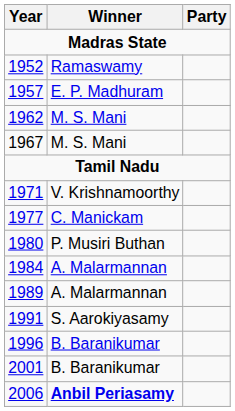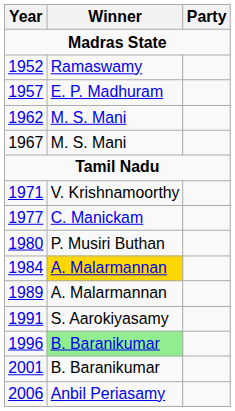(109, 268) no background -> (109, 268) gold background
(105, 343) no background -> (105, 343) lightgreen background
(112, 393) bold -> (108, 393) normal
